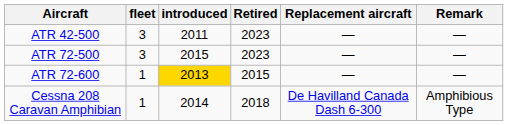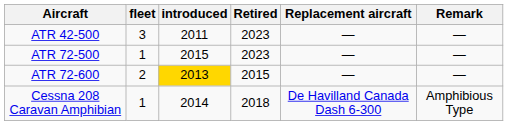(142, 55) 3 -> (142, 55) 1
(142, 75) 1 -> (142, 75) 2
